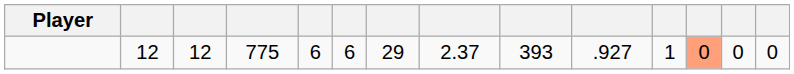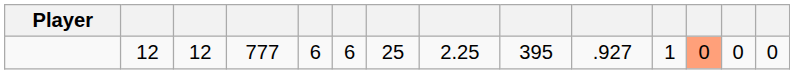(262, 52) 775 -> (262, 52) 777
(393, 52) 29 -> (393, 52) 25
(460, 52) 2.37 -> (460, 52) 2.25
(536, 52) 393 -> (536, 52) 395
